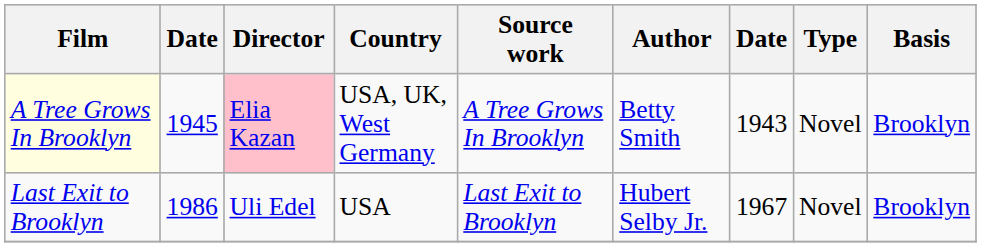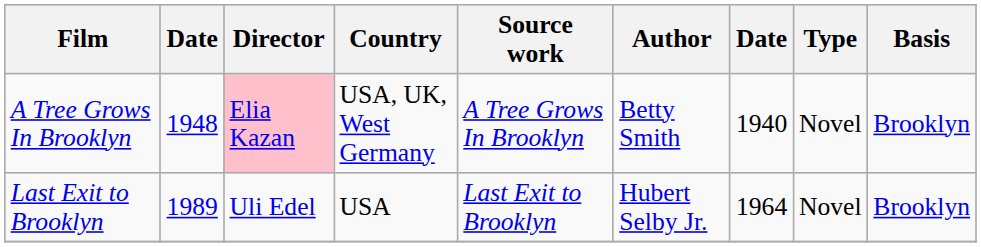(81, 122) lightyellow background -> (81, 122) no background
(192, 123) 1945 -> (192, 123) 1948
(762, 123) 1943 -> (762, 123) 1940
(192, 206) 1986 -> (192, 206) 1989
(762, 206) 1967 -> (762, 206) 1964
